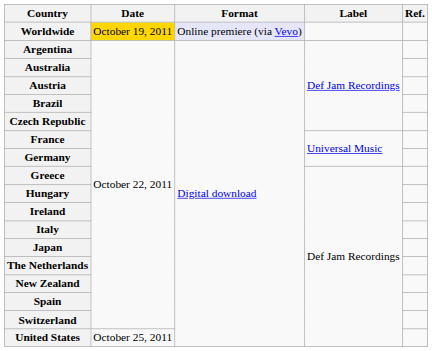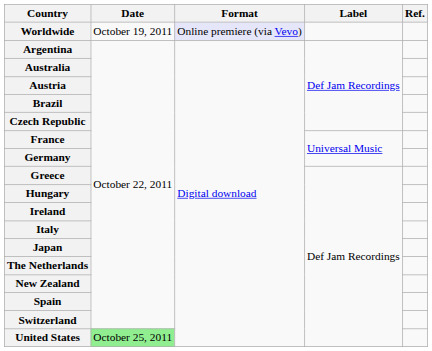(133, 31) gold background -> (133, 31) no background
(133, 337) no background -> (133, 337) lightgreen background
